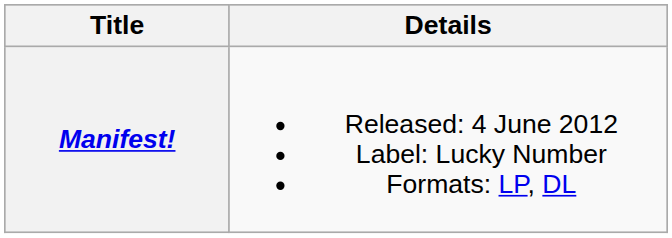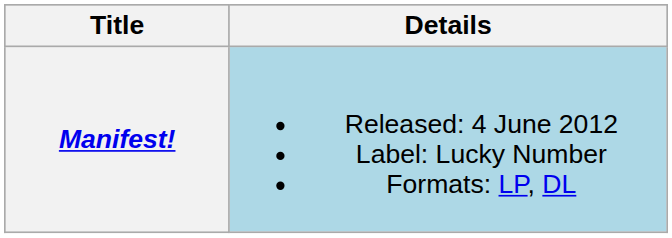(448, 154) no background -> (448, 154) lightblue background
